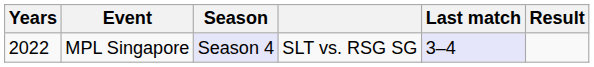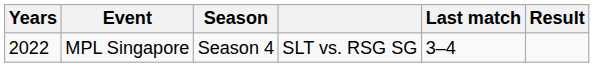(236, 47) lavender background -> (236, 47) no background
(441, 47) lavender background -> (441, 47) no background
